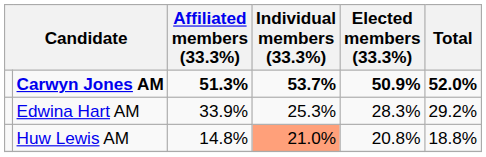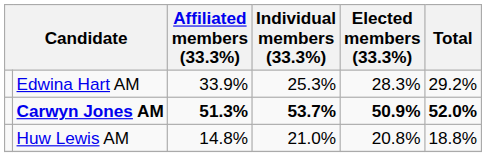rows swapped: (90, 84) <-> (78, 111)
(312, 138) lightsalmon background -> (312, 138) no background
